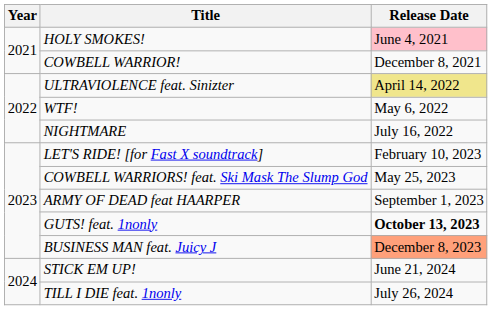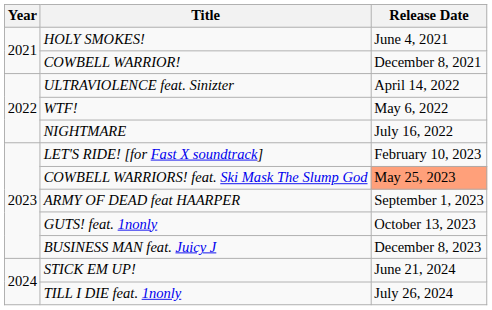(411, 39) pink background -> (411, 39) no background
(417, 85) khaki background -> (417, 85) no background
(415, 177) no background -> (415, 177) lightsalmon background
(427, 223) bold -> (425, 223) normal
(428, 246) lightsalmon background -> (428, 246) no background
